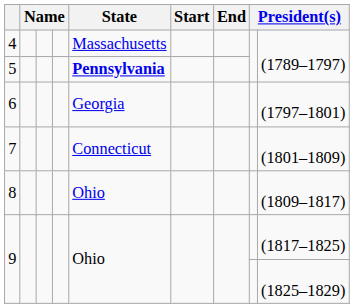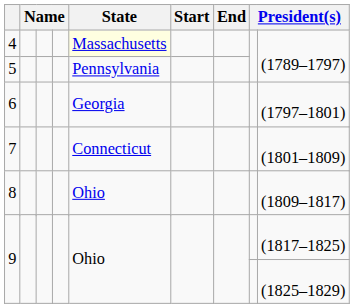(119, 43) no background -> (119, 43) lightyellow background
(119, 69) bold -> (116, 69) normal
